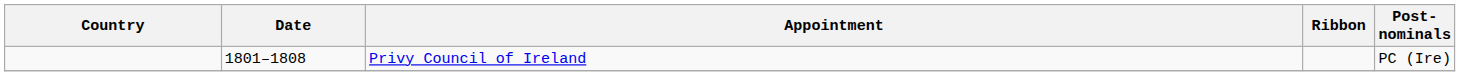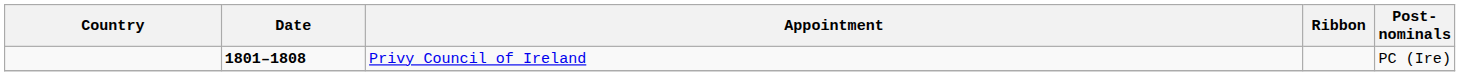(265, 59) normal -> (265, 59) bold
